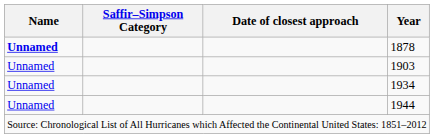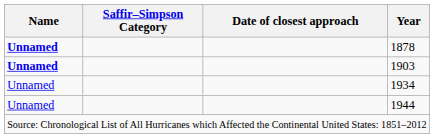(31, 66) normal -> (32, 66) bold
